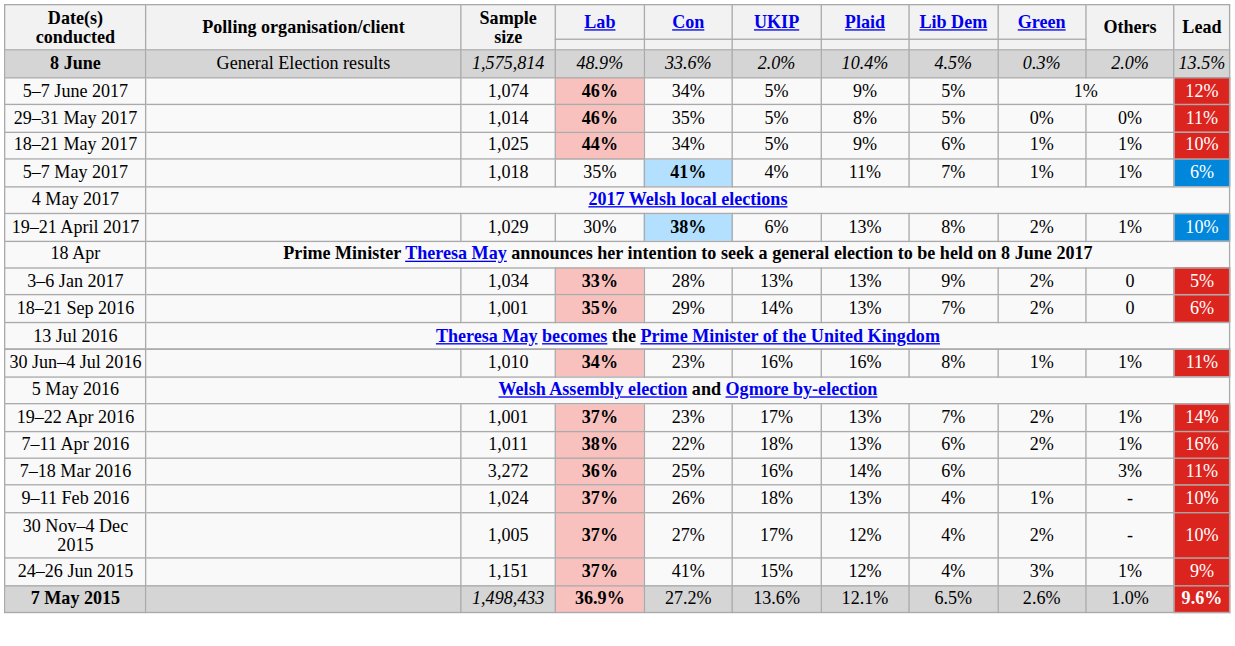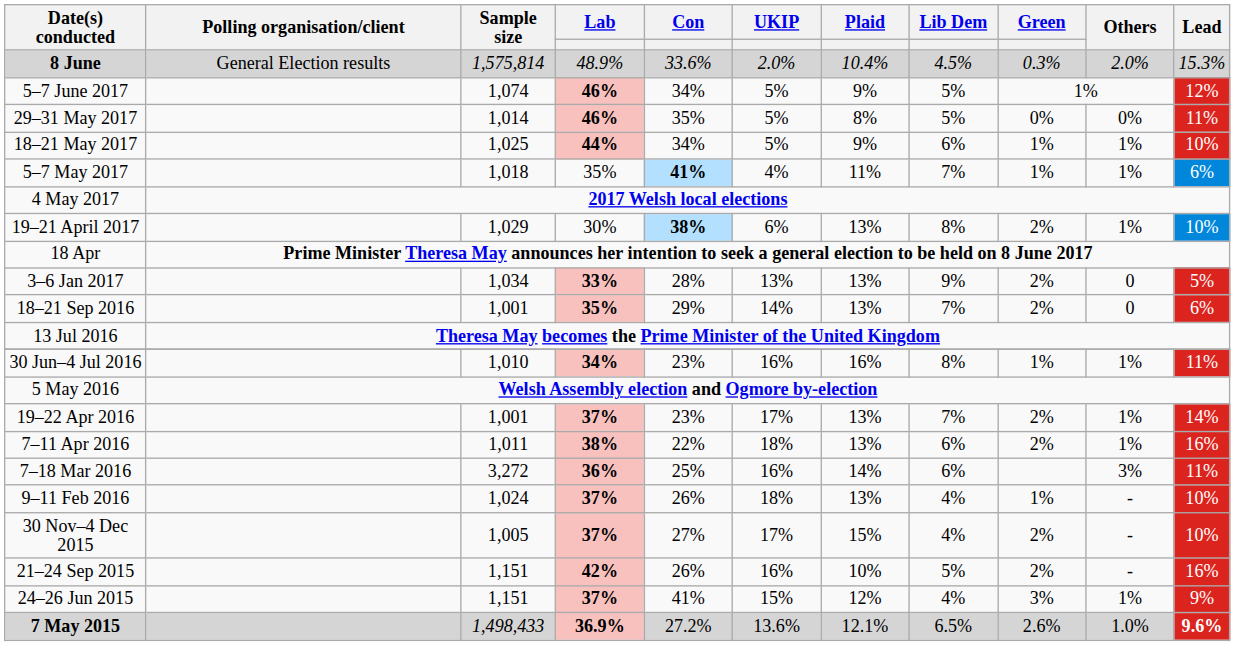(1202, 63) 13.5% -> (1202, 63) 15.3%
(865, 534) 12% -> (865, 534) 15%
+ row: (75, 571)
